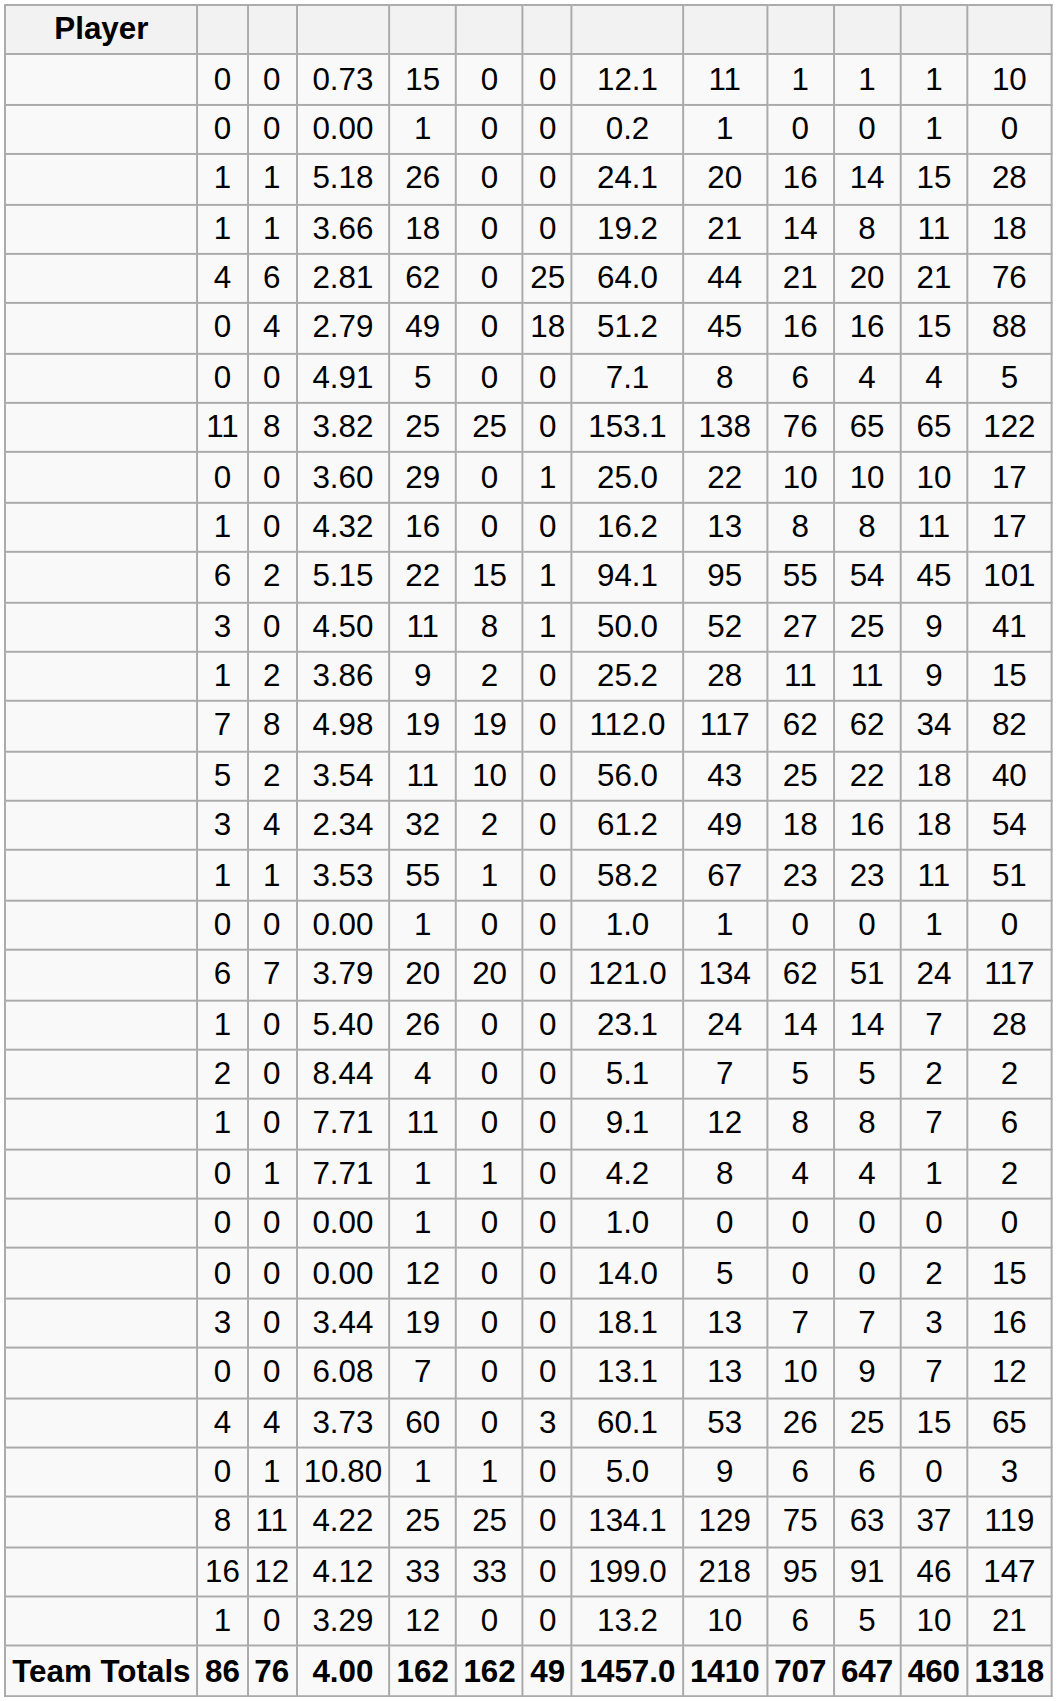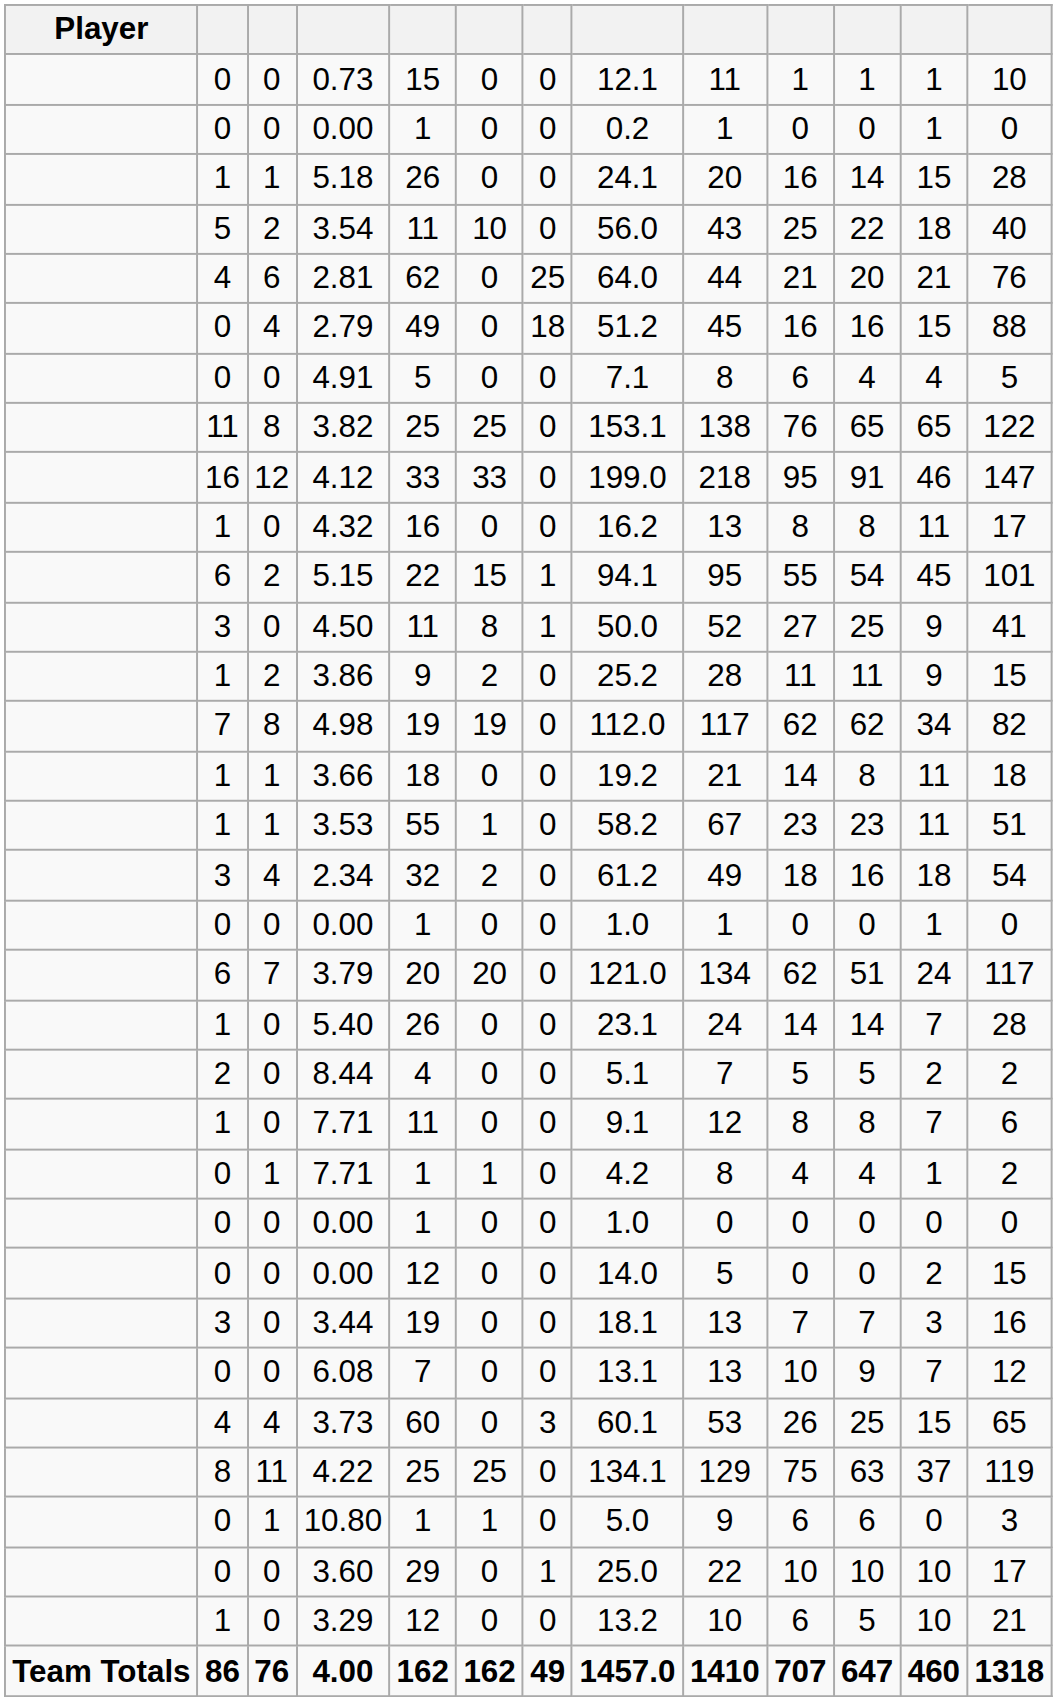rows swapped: (222, 228) <-> (222, 775)
rows swapped: (222, 1571) <-> (222, 476)
rows swapped: (222, 825) <-> (222, 874)
rows swapped: (222, 1521) <-> (222, 1471)
